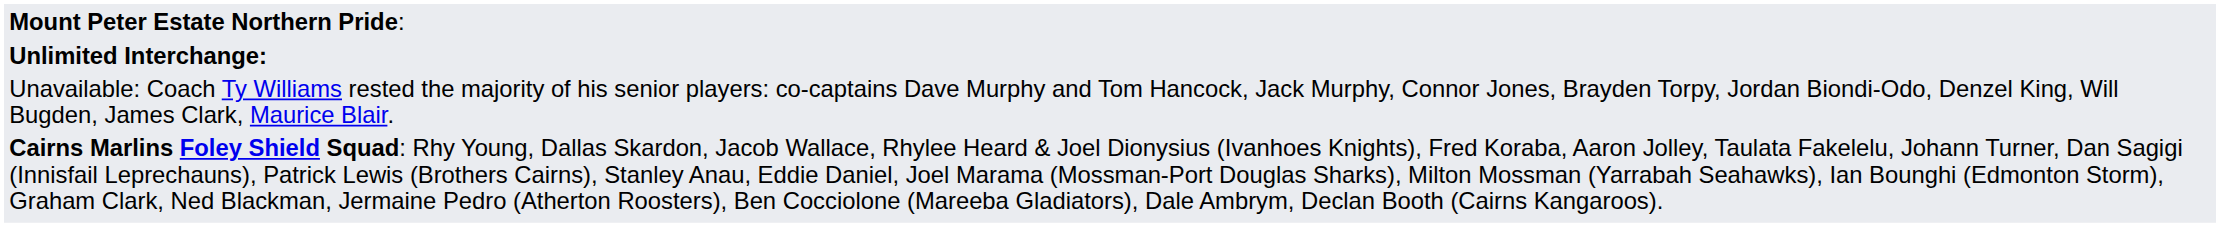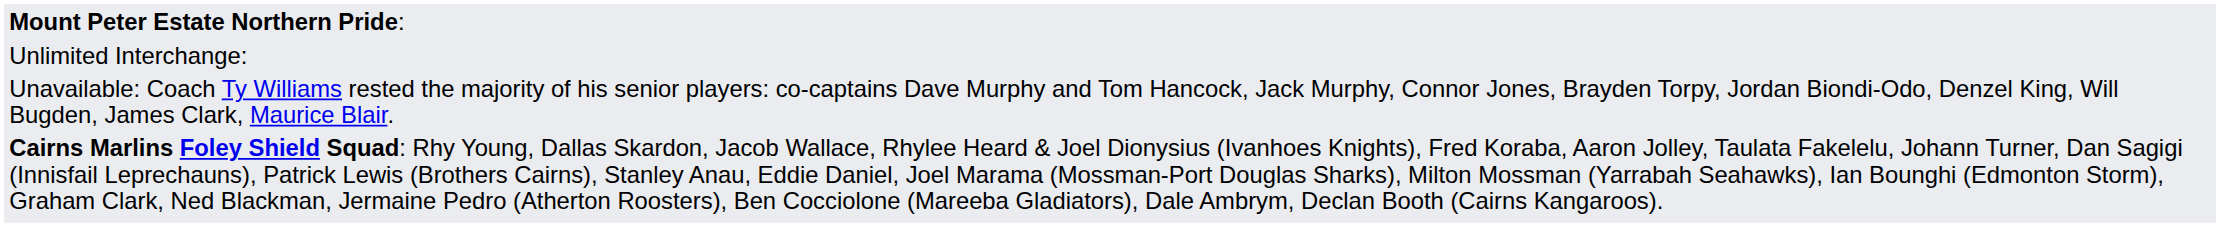(138, 56) bold -> (128, 56) normal
